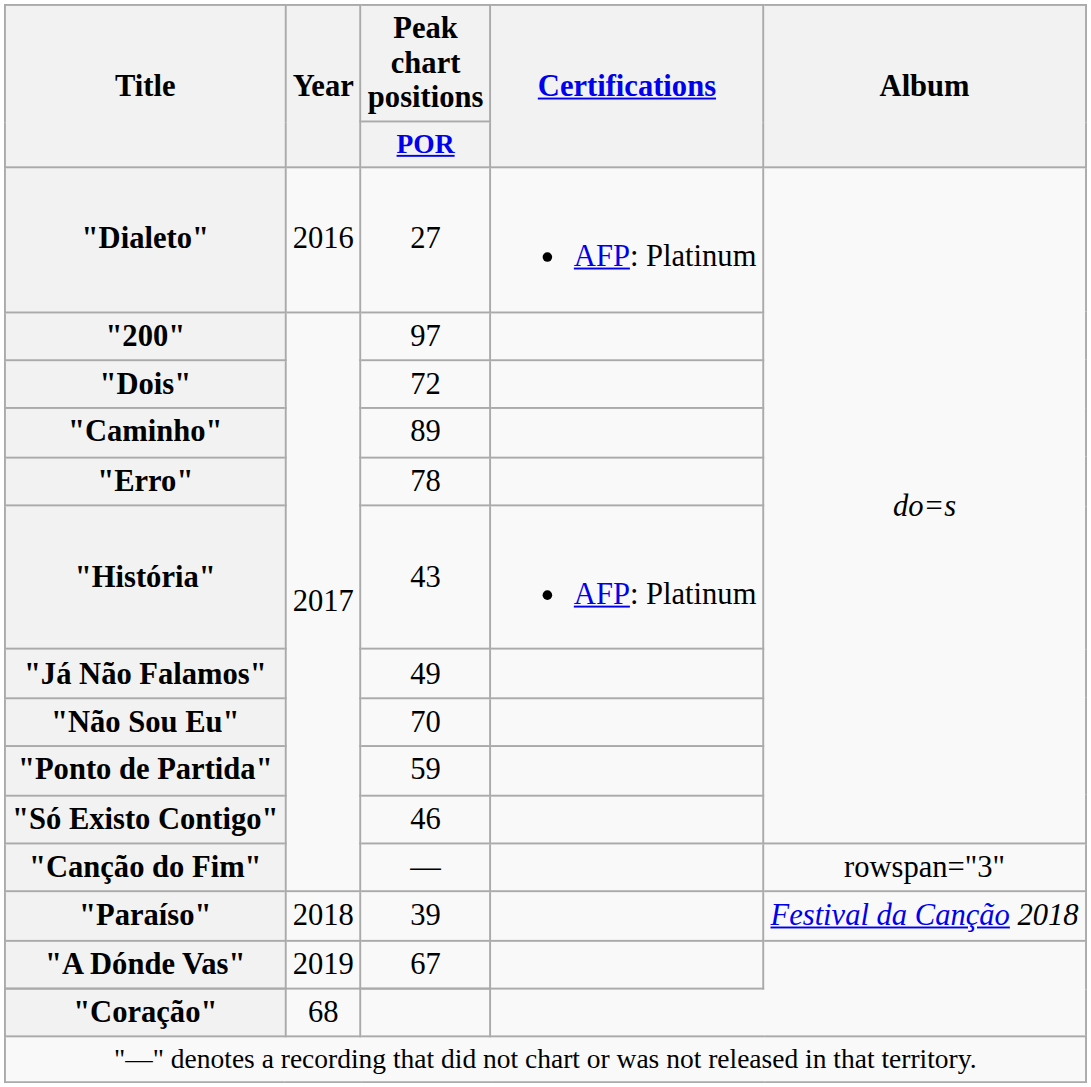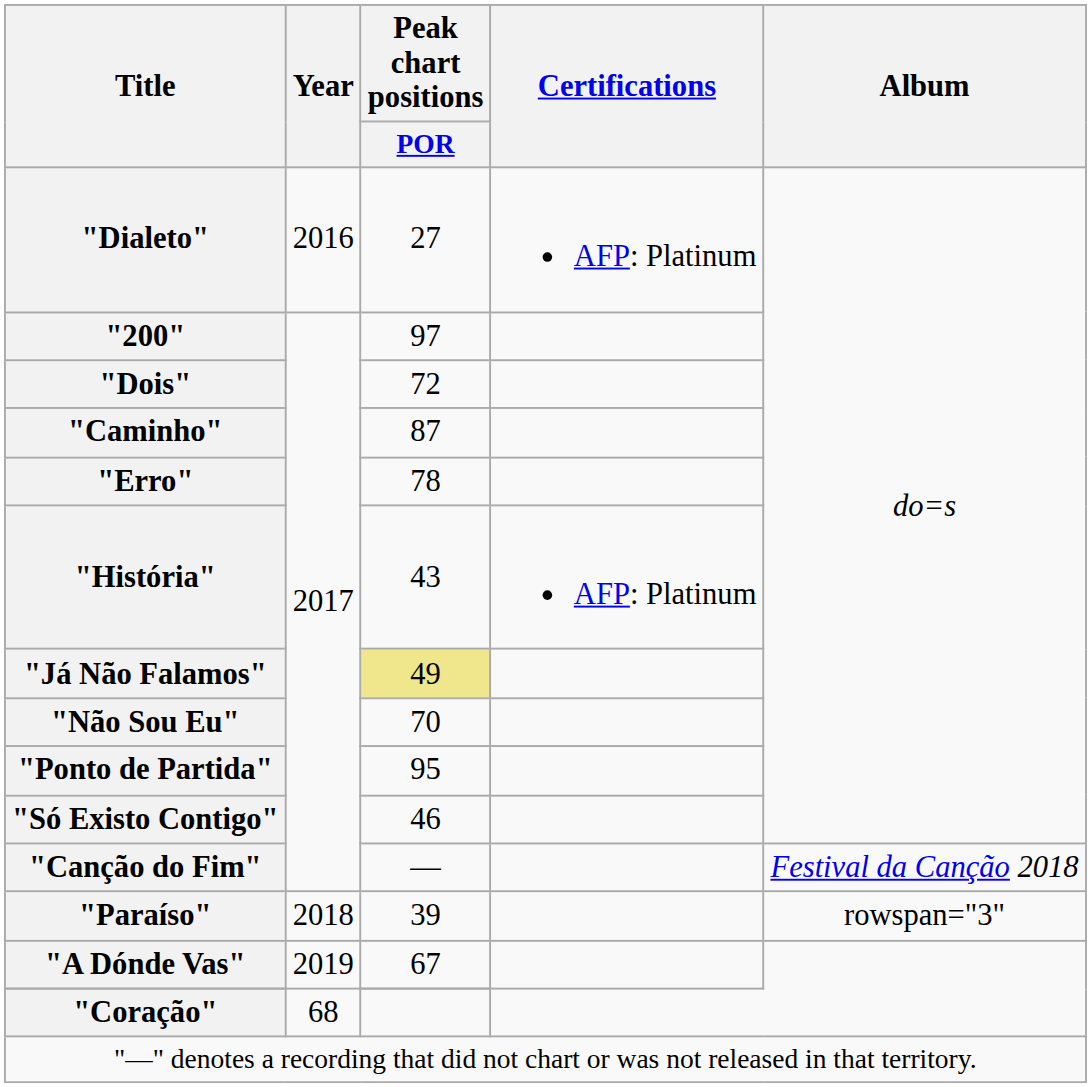(426, 432) 89 -> (426, 432) 87
(426, 673) no background -> (426, 673) khaki background
(426, 770) 59 -> (426, 770) 95
(925, 866) rowspan="3" -> (925, 866) Festival da Canção 2018
(925, 915) Festival da Canção 2018 -> (925, 915) rowspan="3"
